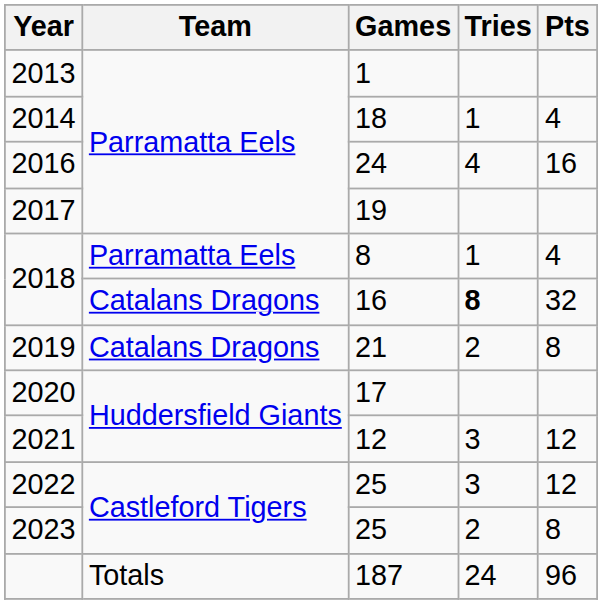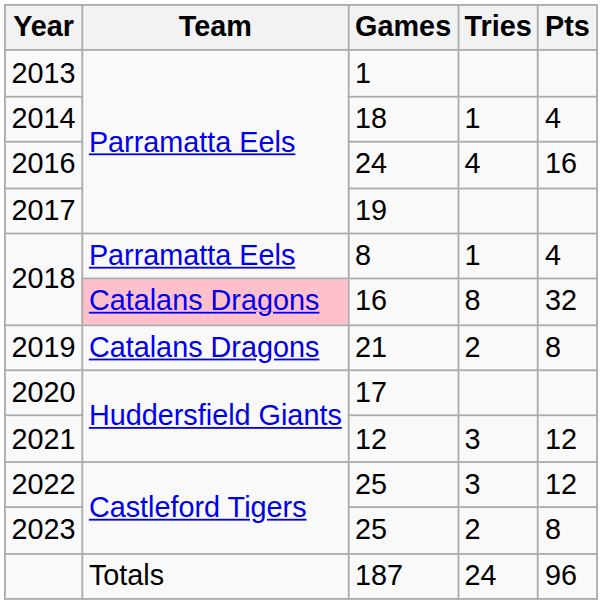(204, 301) no background -> (204, 301) pink background
(472, 301) bold -> (472, 301) normal
